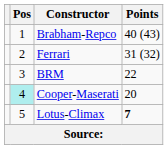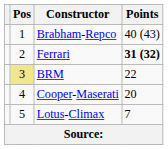(142, 54) normal -> (142, 54) bold
(22, 74) no background -> (22, 74) khaki background
(22, 94) paleturquoise background -> (22, 94) no background
(128, 114) bold -> (128, 114) normal
